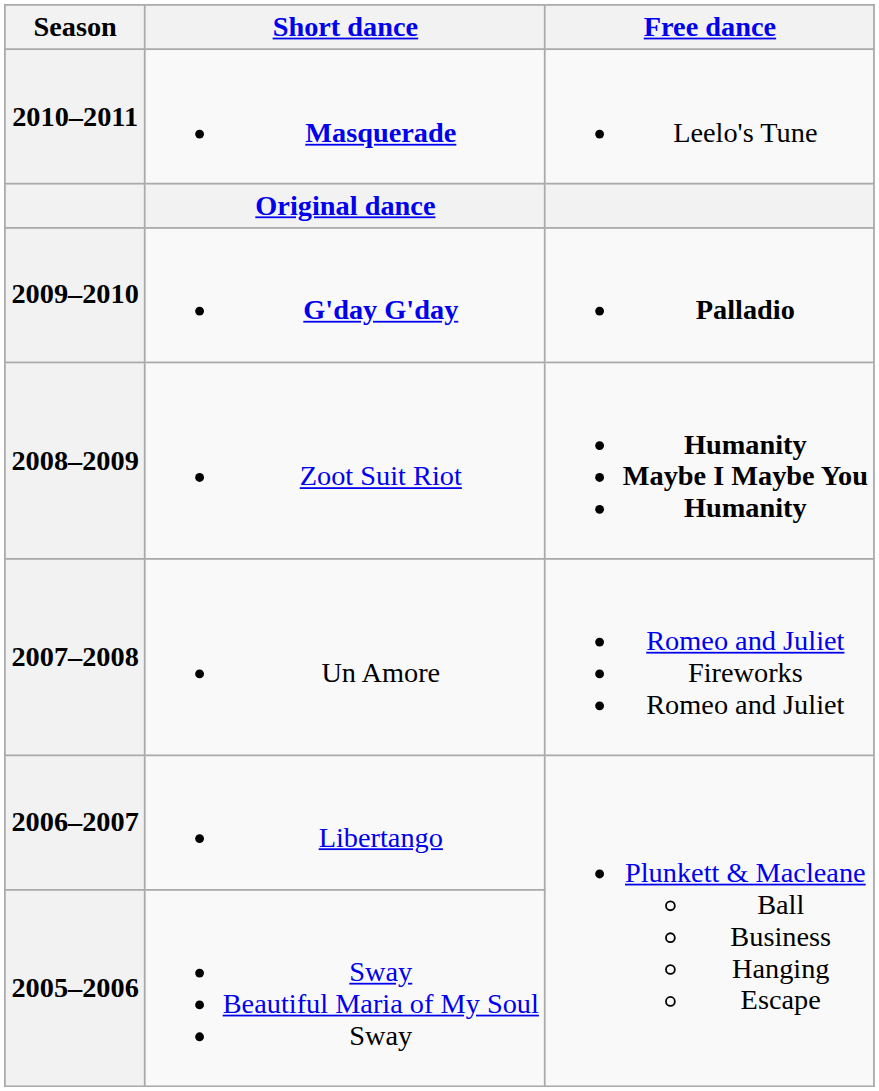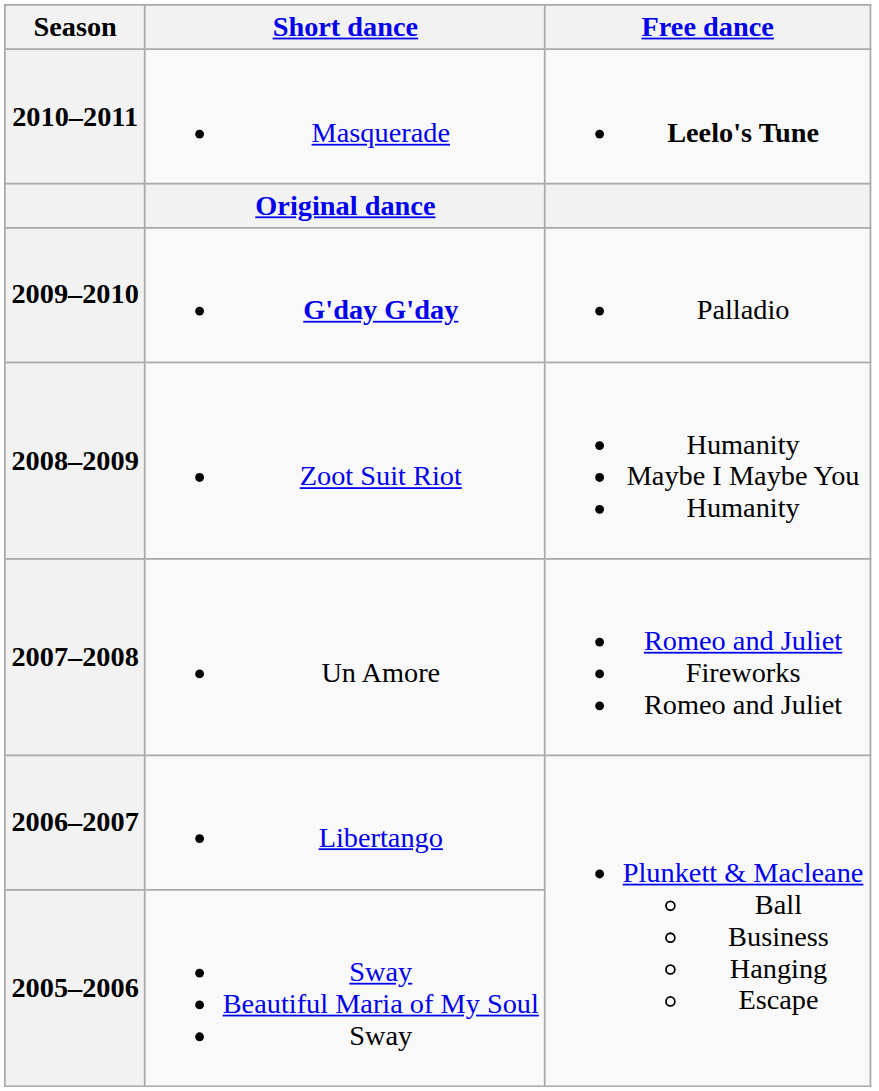(345, 132) bold -> (345, 132) normal
(710, 132) normal -> (708, 132) bold
(710, 311) bold -> (708, 311) normal
(710, 476) bold -> (708, 476) normal
